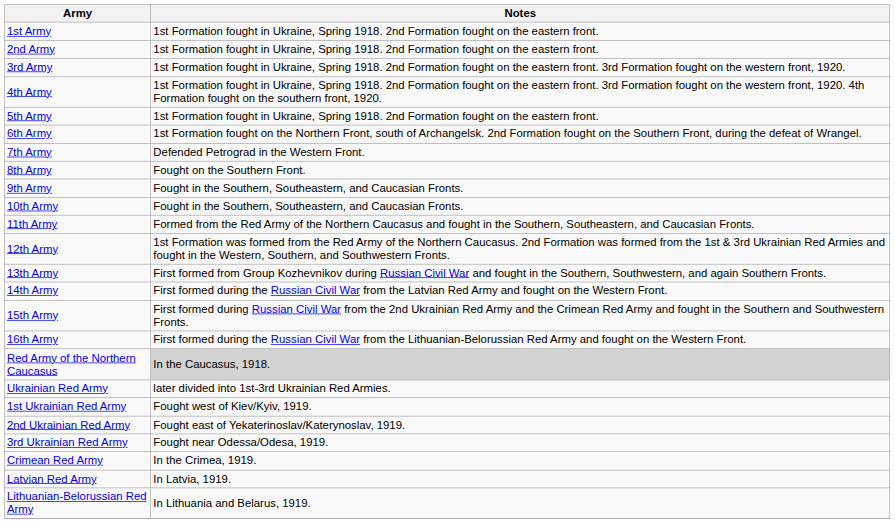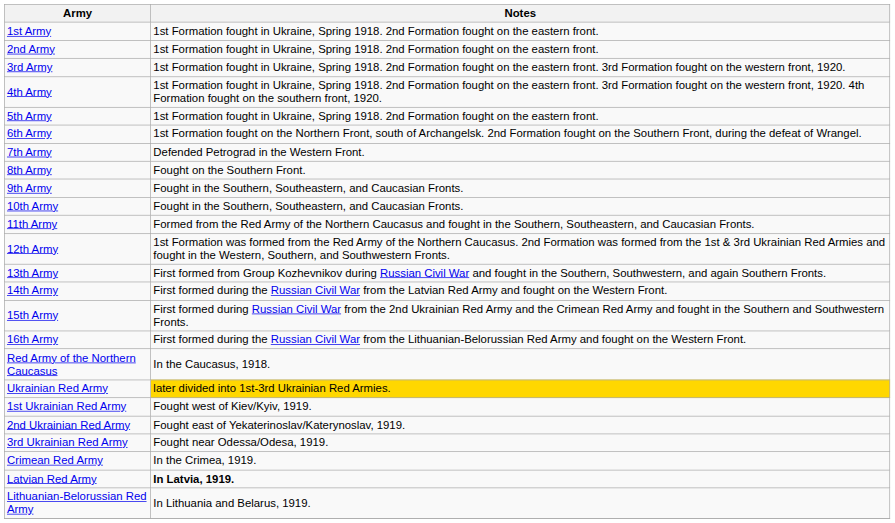(212, 364) lightgrey background -> (212, 364) no background
(272, 388) no background -> (272, 388) gold background
(192, 479) normal -> (194, 479) bold
